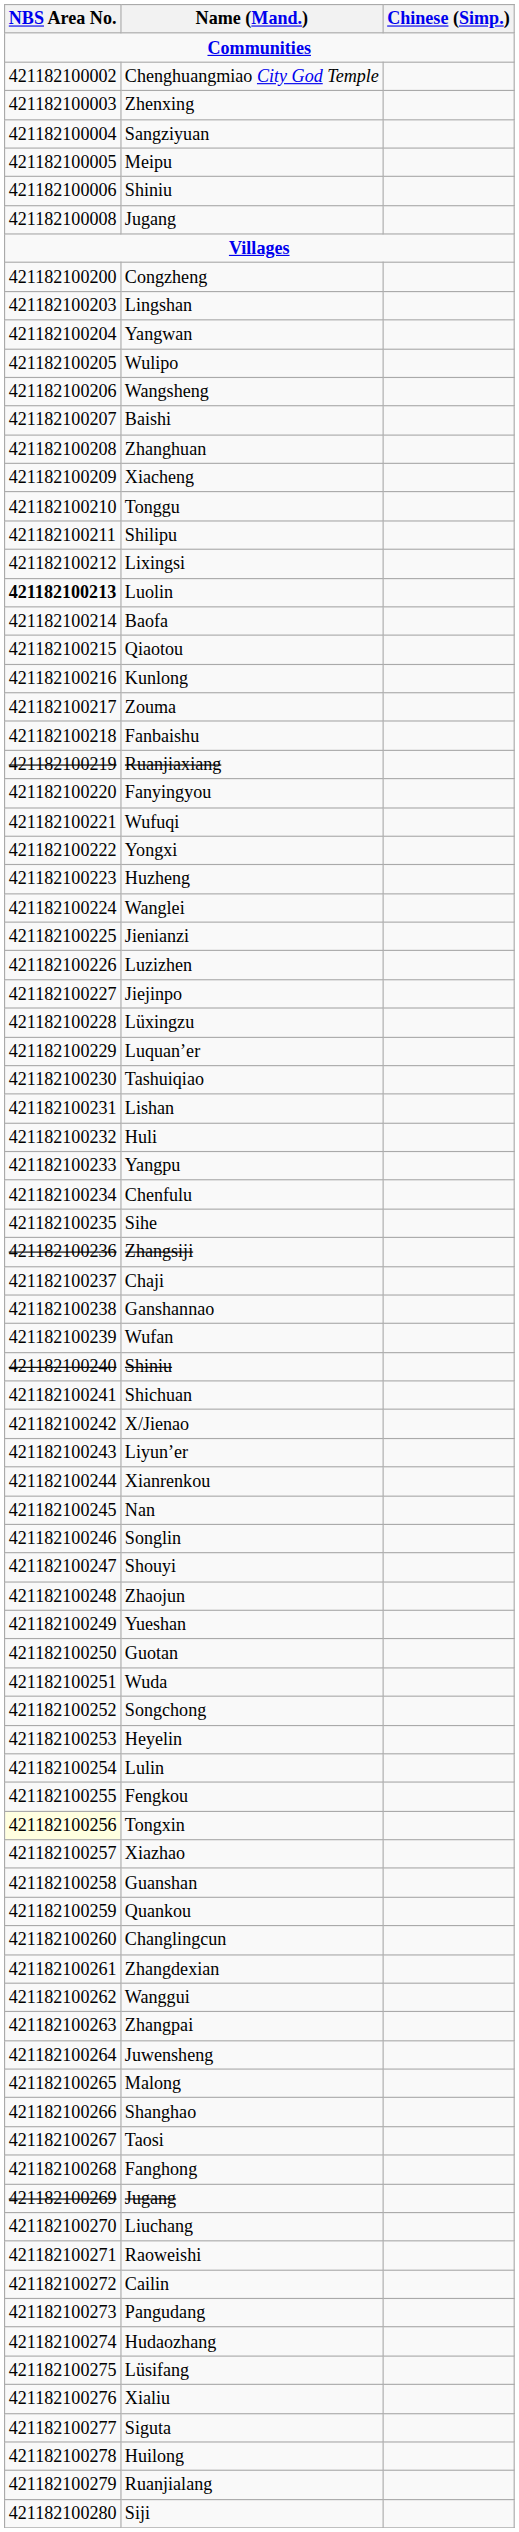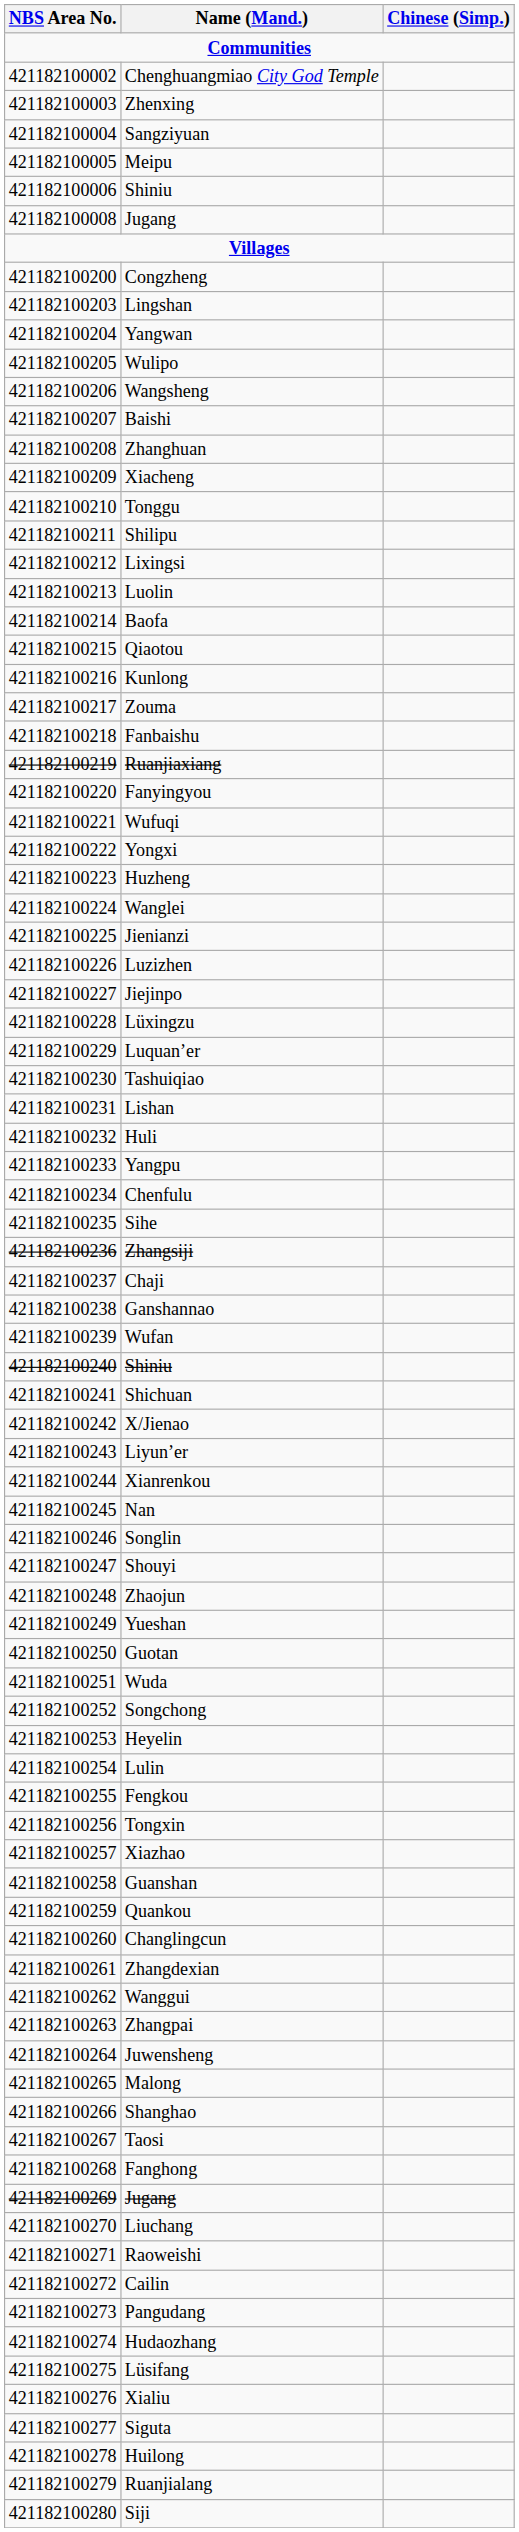(62, 592) bold -> (63, 592) normal
(63, 1825) lightyellow background -> (63, 1825) no background
